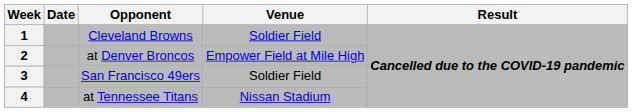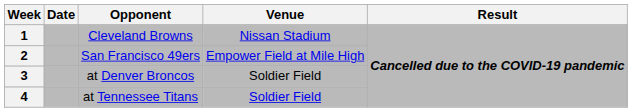(285, 35) Soldier Field -> (285, 35) Nissan Stadium
(140, 55) at Denver Broncos -> (140, 55) San Francisco 49ers
(140, 76) San Francisco 49ers -> (140, 76) at Denver Broncos
(285, 96) Nissan Stadium -> (285, 96) Soldier Field
